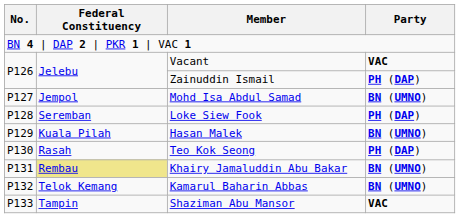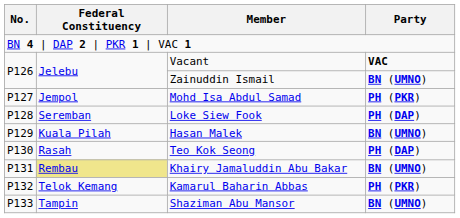(394, 79) PH (DAP) -> (398, 79) BN (UMNO)
(398, 97) BN (UMNO) -> (394, 97) PH (PKR)
(398, 186) BN (UMNO) -> (394, 186) PH (PKR)
(378, 204) VAC -> (398, 204) BN (UMNO)
